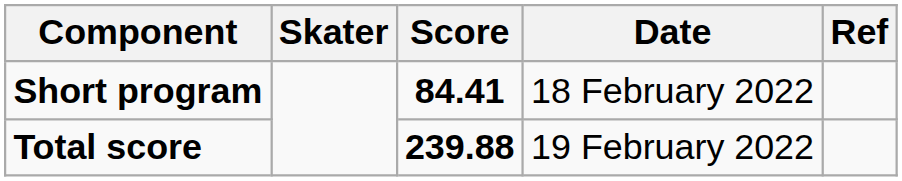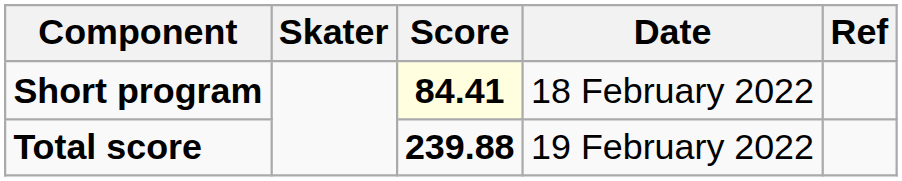(460, 89) no background -> (460, 89) lightyellow background
